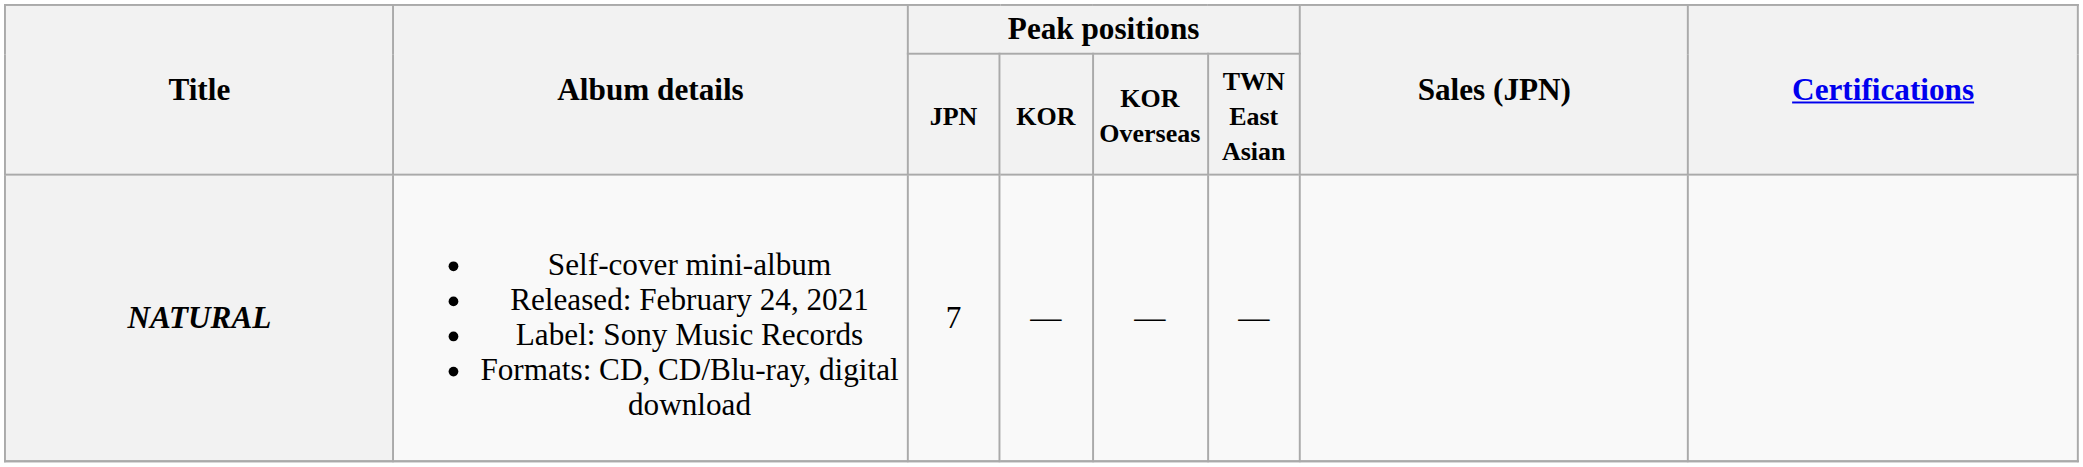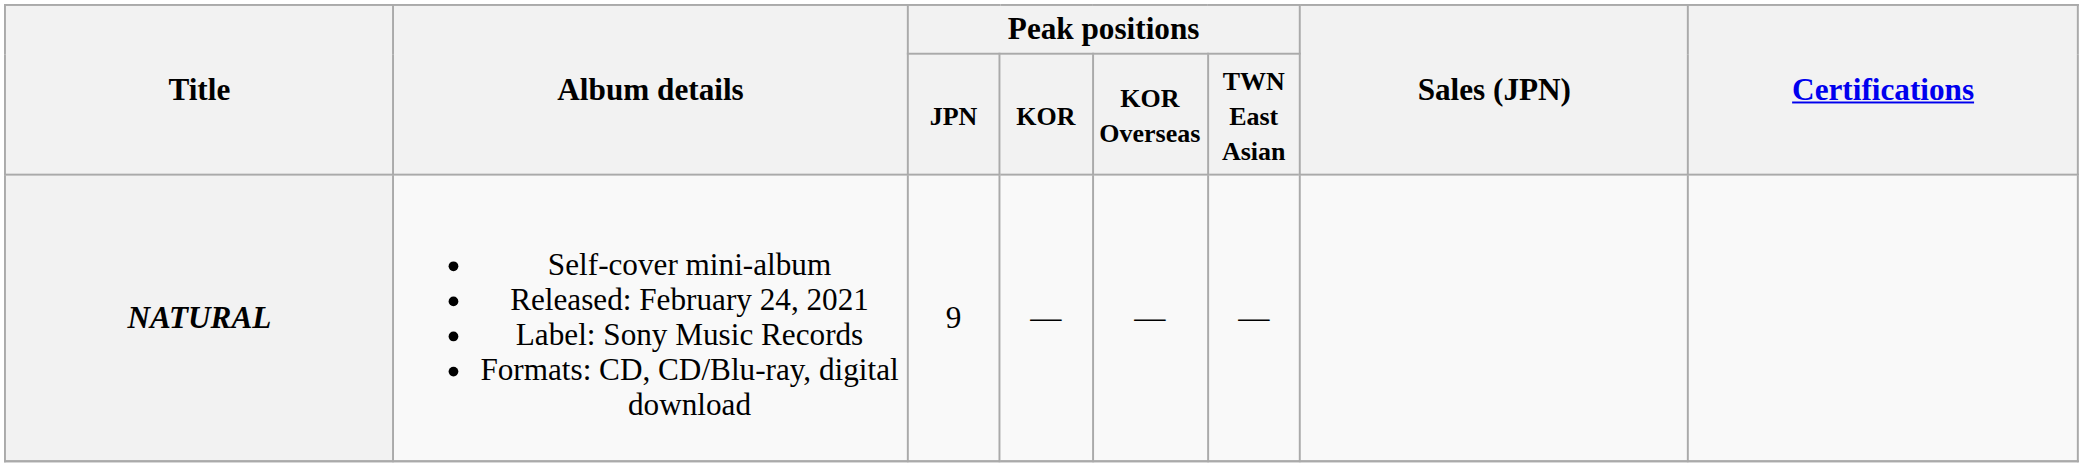(954, 317) 7 -> (954, 317) 9
